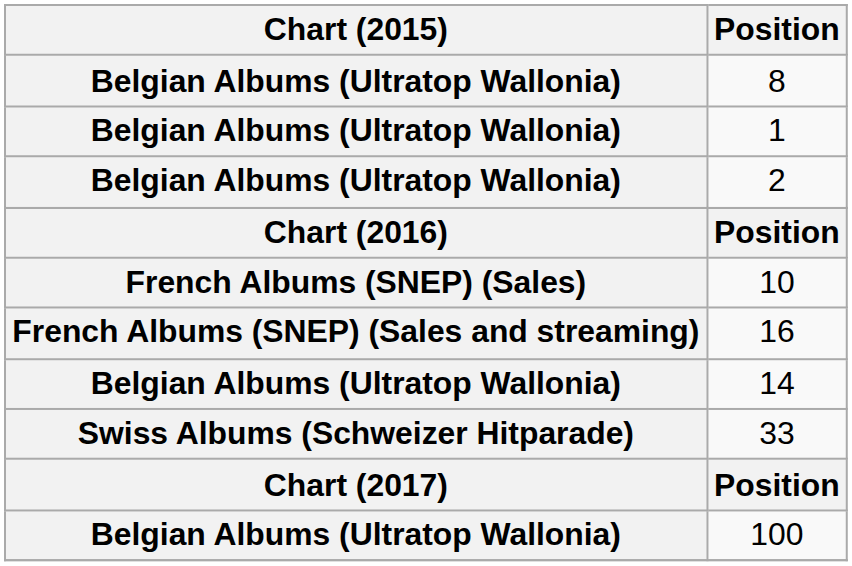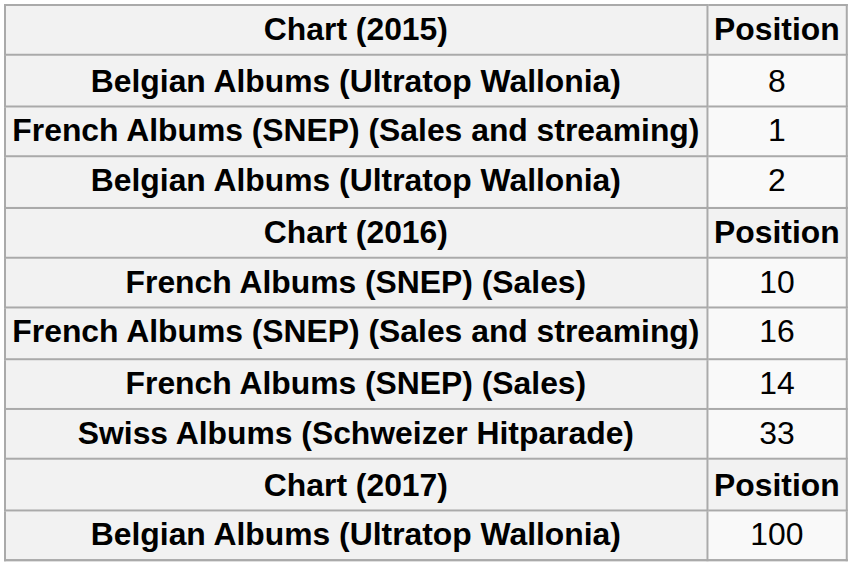(356, 130) Belgian Albums (Ultratop Wallonia) -> (356, 130) French Albums (SNEP) (Sales and streaming)
(356, 383) Belgian Albums (Ultratop Wallonia) -> (356, 383) French Albums (SNEP) (Sales)
